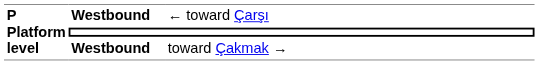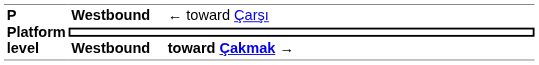(228, 48) normal -> (231, 48) bold
